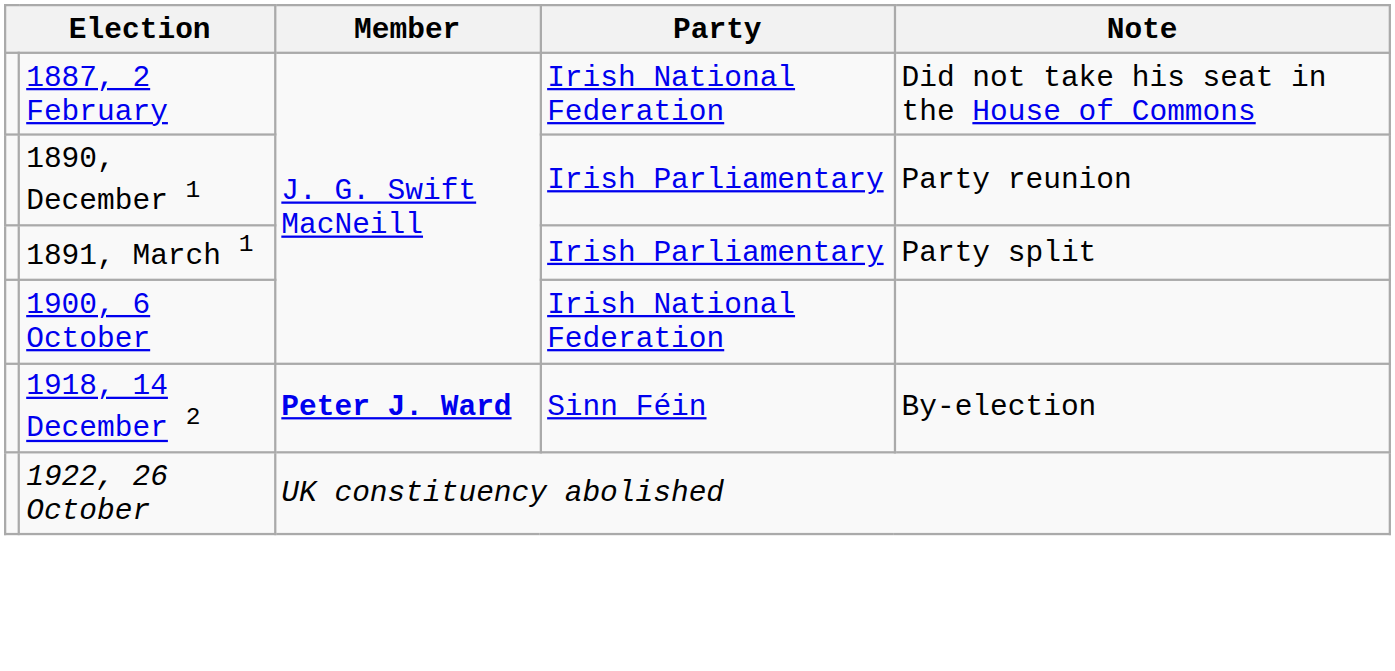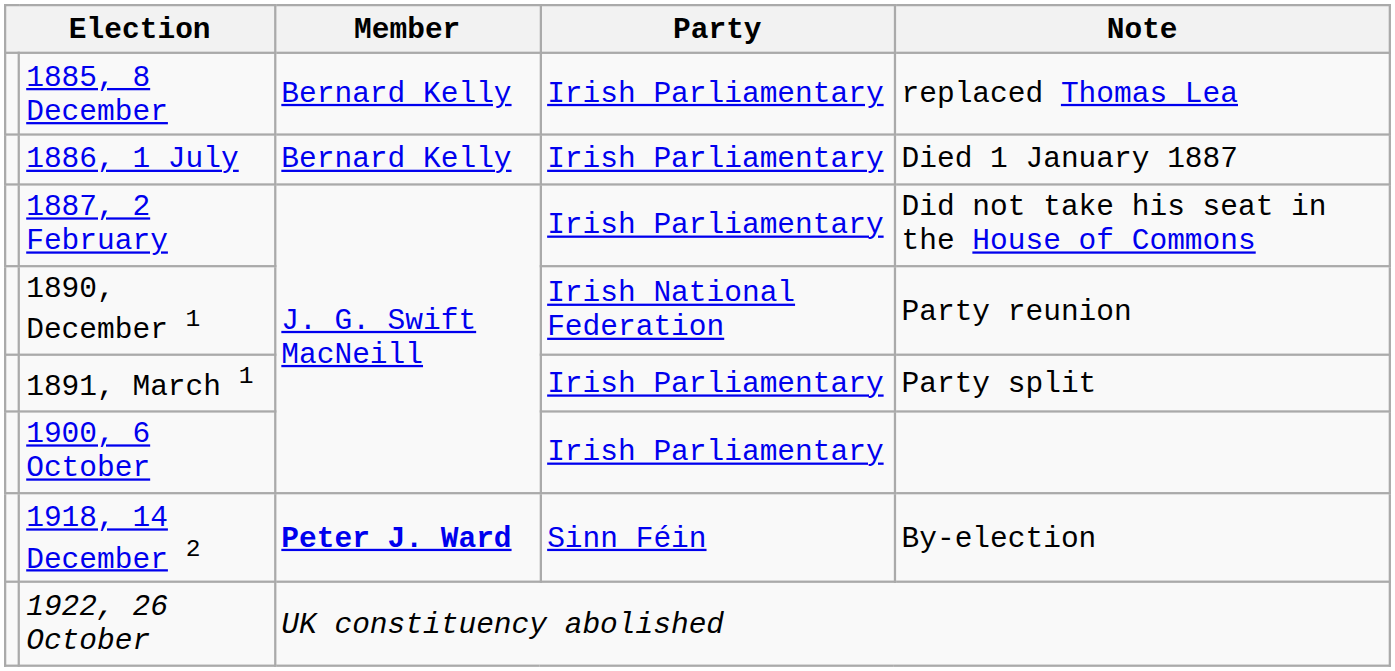+ row: (97, 94)
+ row: (132, 159)
(671, 94) Irish National Federation -> (715, 225) Irish Parliamentary
(715, 180) Irish Parliamentary -> (671, 310) Irish National Federation
(671, 322) Irish National Federation -> (715, 452) Irish Parliamentary
